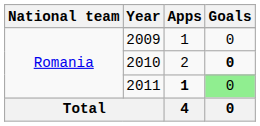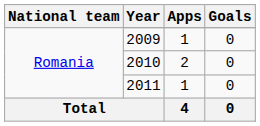(230, 63) bold -> (230, 63) normal
(185, 86) bold -> (185, 86) normal
(230, 86) lightgreen background -> (230, 86) no background
